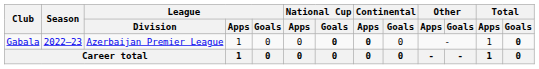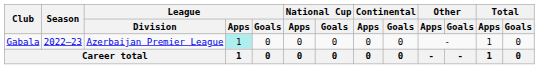(239, 41) no background -> (239, 41) paleturquoise background
(334, 41) bold -> (334, 41) normal
(368, 41) bold -> (368, 41) normal
(518, 41) bold -> (518, 41) normal
